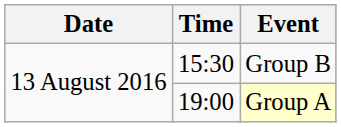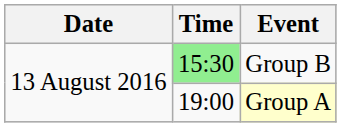(206, 63) no background -> (206, 63) lightgreen background
